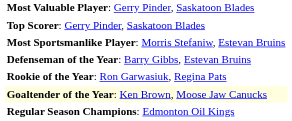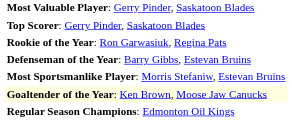(146, 42) Most Sportsmanlike Player: Morris Stefaniw, Estevan Bruins -> (117, 42) Rookie of the Year: Ron Garwasiuk, Regina Pats
(117, 77) Rookie of the Year: Ron Garwasiuk, Regina Pats -> (146, 77) Most Sportsmanlike Player: Morris Stefaniw, Estevan Bruins
